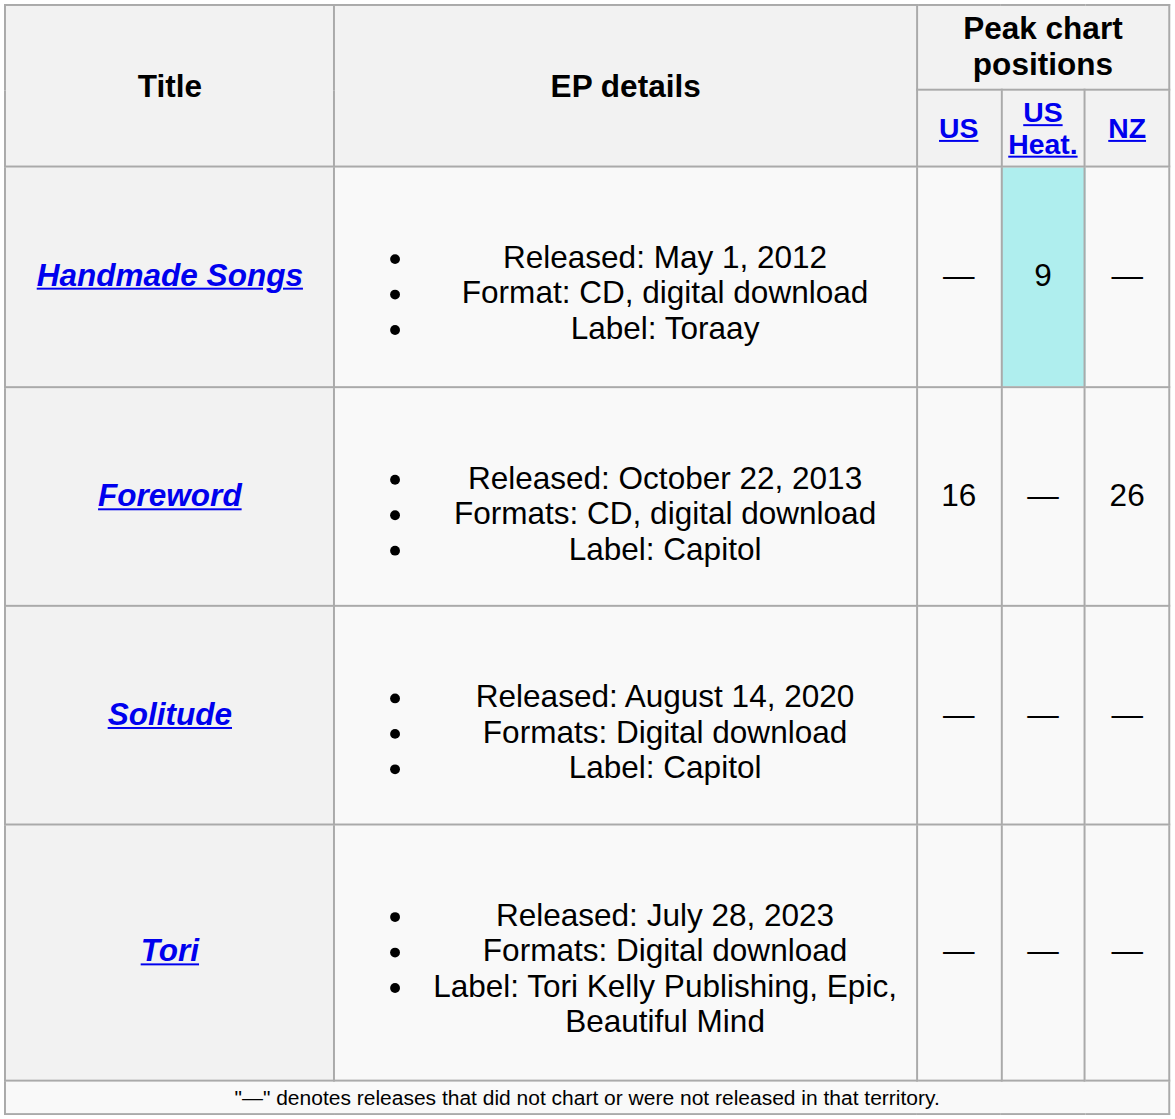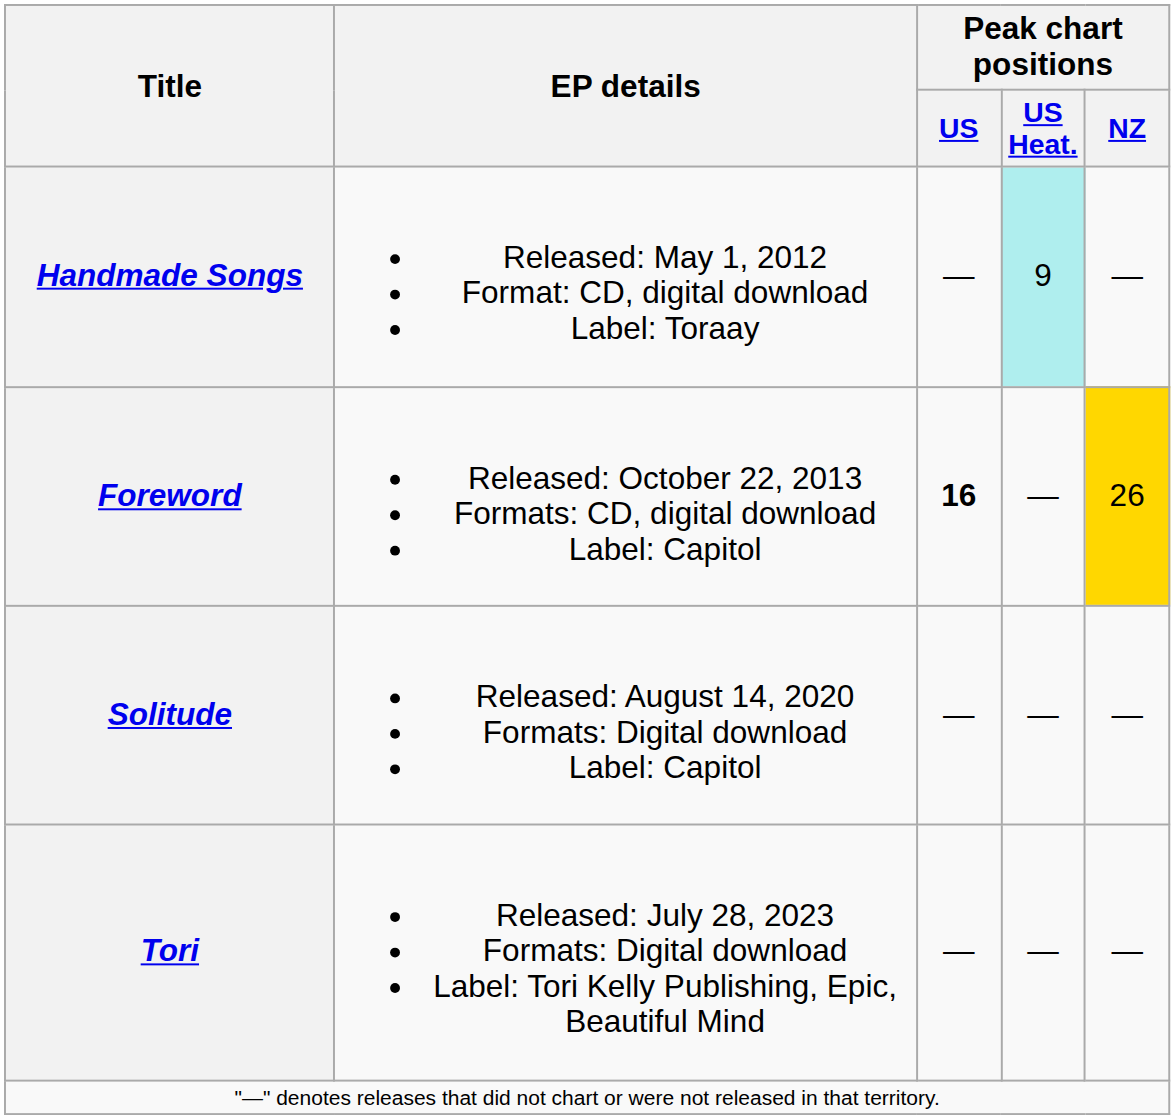(959, 495) normal -> (959, 495) bold
(1127, 495) no background -> (1127, 495) gold background
